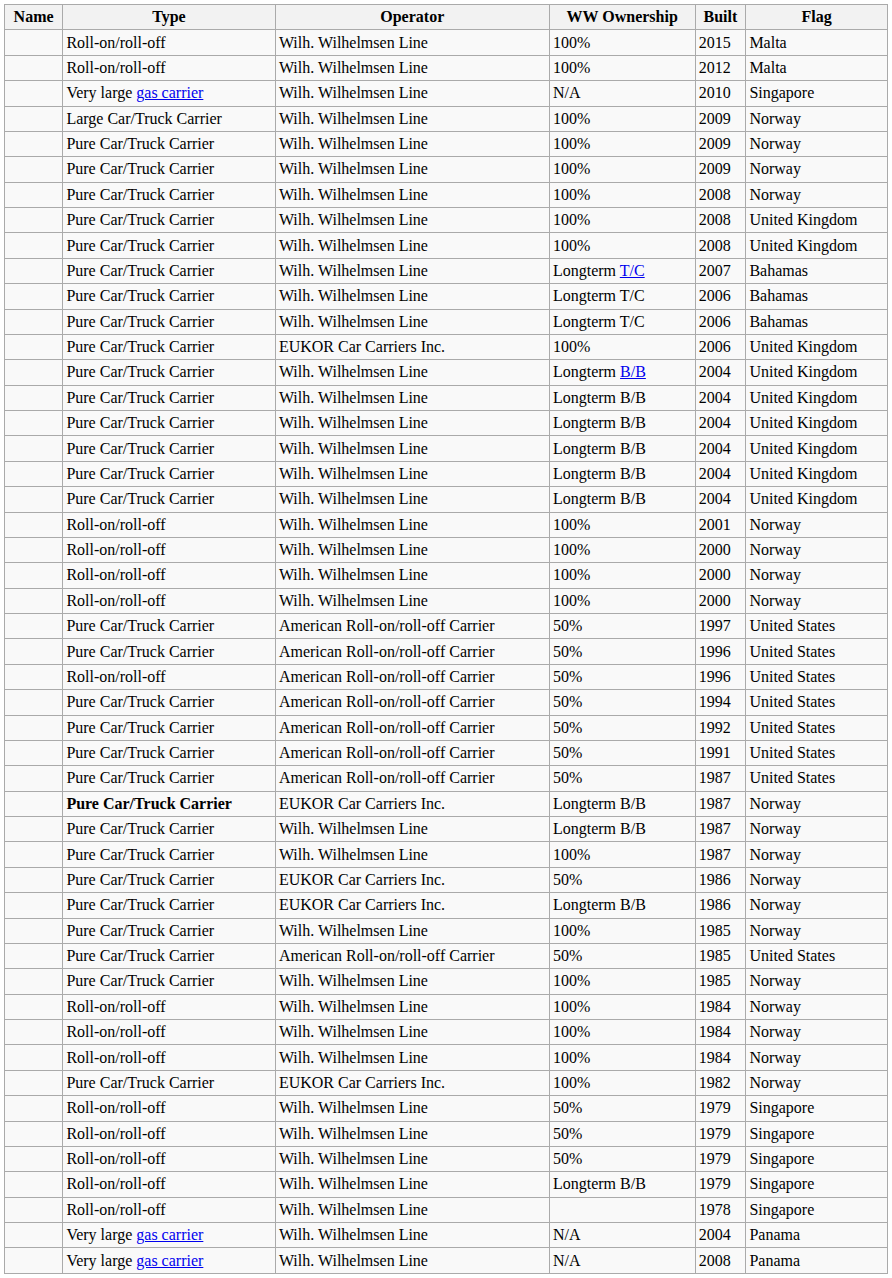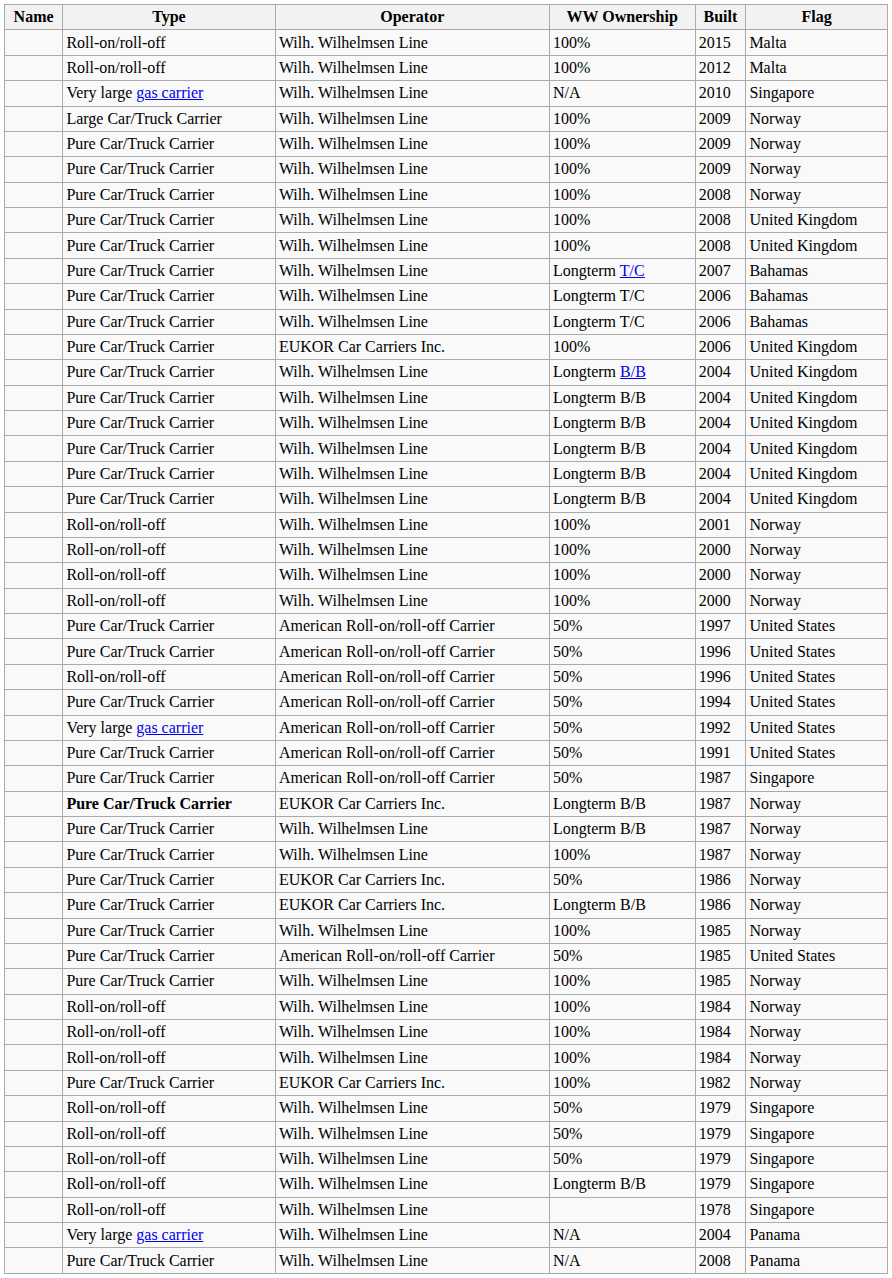(140, 727) Pure Car/Truck Carrier -> (135, 727) Very large gas carrier
(792, 778) United States -> (782, 778) Singapore
(135, 1260) Very large gas carrier -> (140, 1260) Pure Car/Truck Carrier
